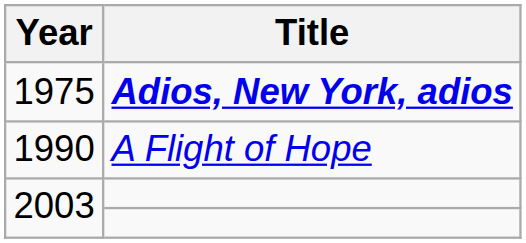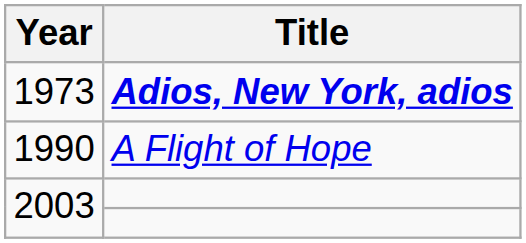(54, 91) 1975 -> (54, 91) 1973
